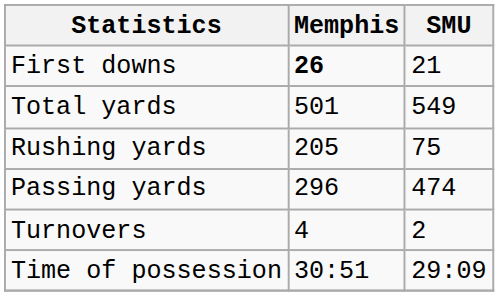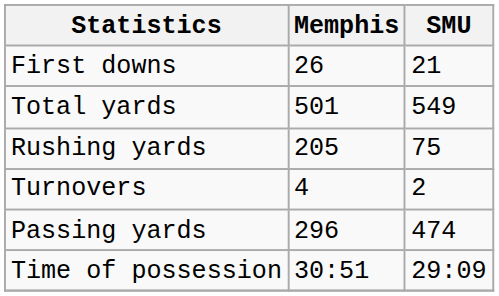(309, 66) bold -> (309, 66) normal
rows swapped: (109, 189) <-> (79, 230)
